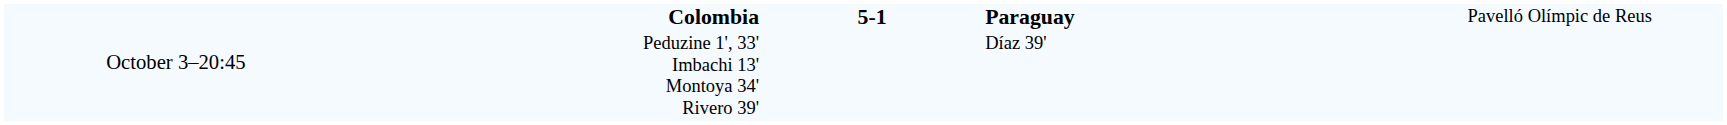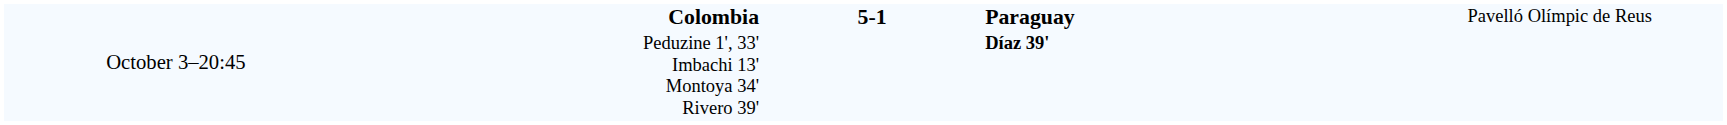(1016, 43) normal -> (1017, 43) bold
